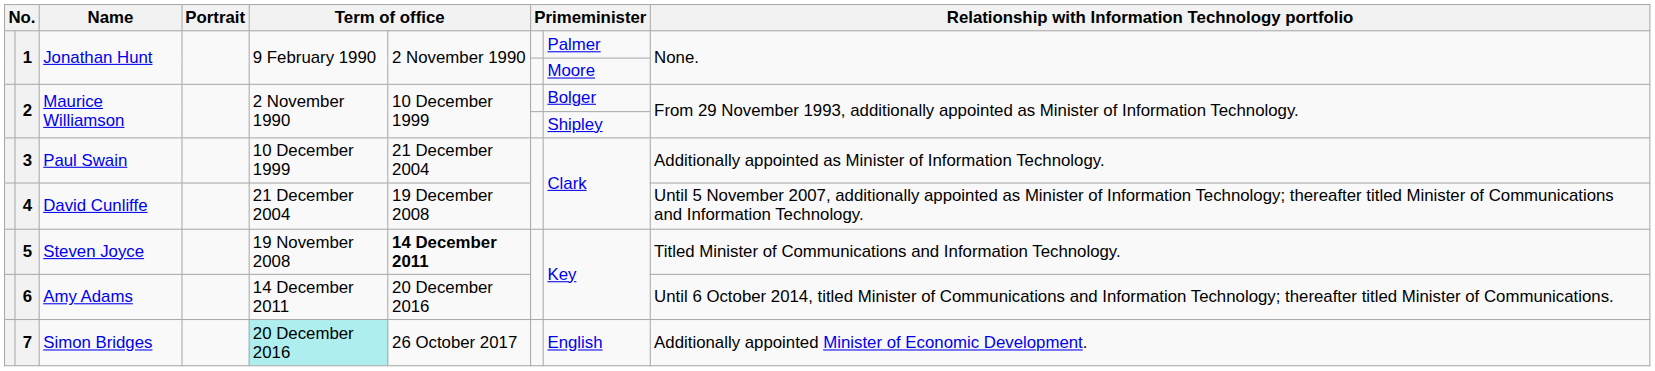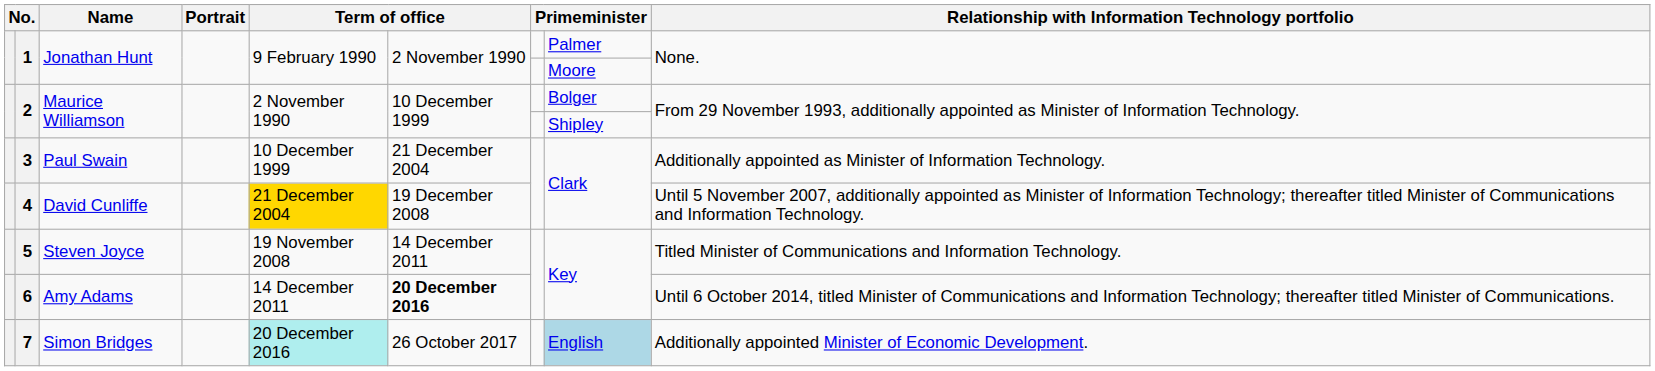(303, 206) no background -> (303, 206) gold background
(444, 251) bold -> (442, 251) normal
(443, 297) normal -> (444, 297) bold
(575, 342) no background -> (576, 342) lightblue background
